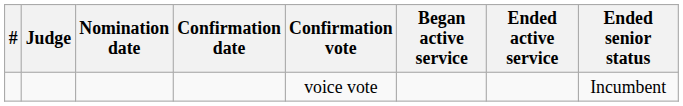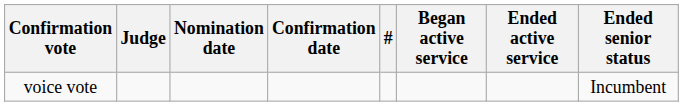columns swapped: (13, 38) <-> (341, 38)
